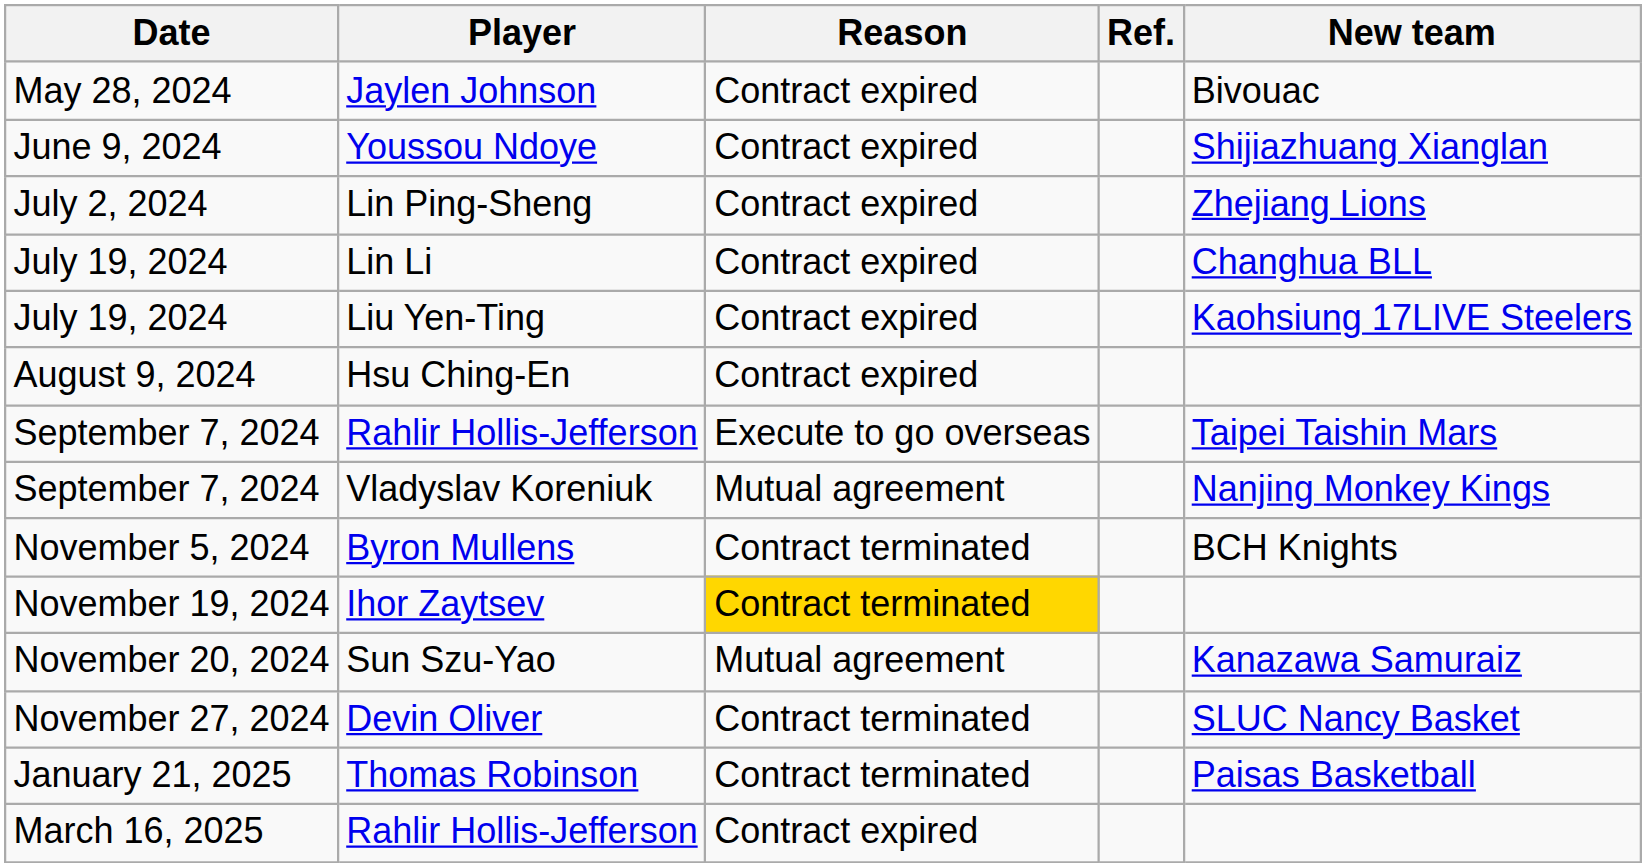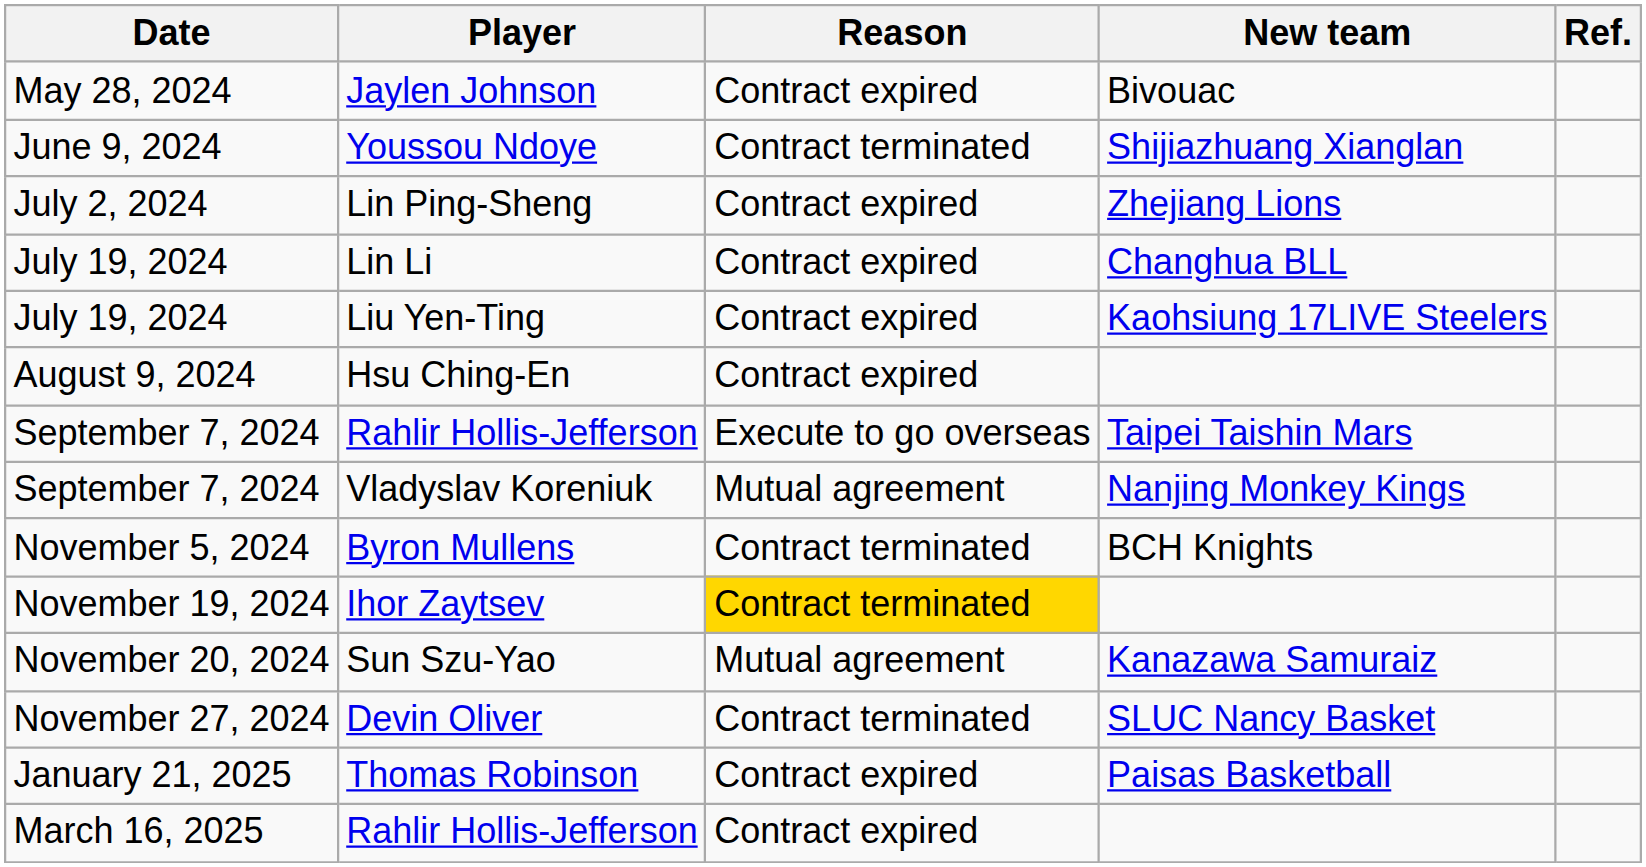columns swapped: (1412, 33) <-> (1141, 33)
(846, 147) Contract expired -> (872, 147) Contract terminated
(872, 775) Contract terminated -> (846, 775) Contract expired
